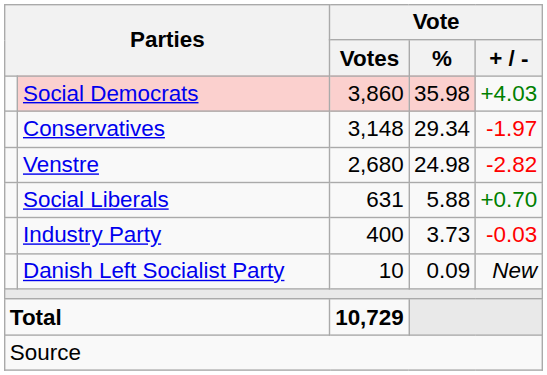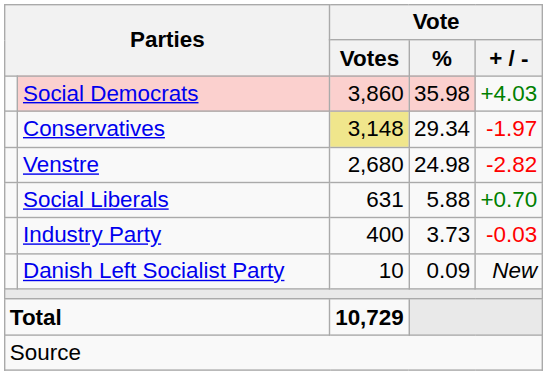(376, 128) no background -> (376, 128) khaki background
